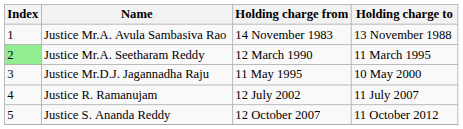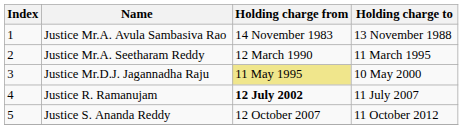(10, 54) lightgreen background -> (10, 54) no background
(270, 74) no background -> (270, 74) khaki background
(270, 94) normal -> (271, 94) bold
